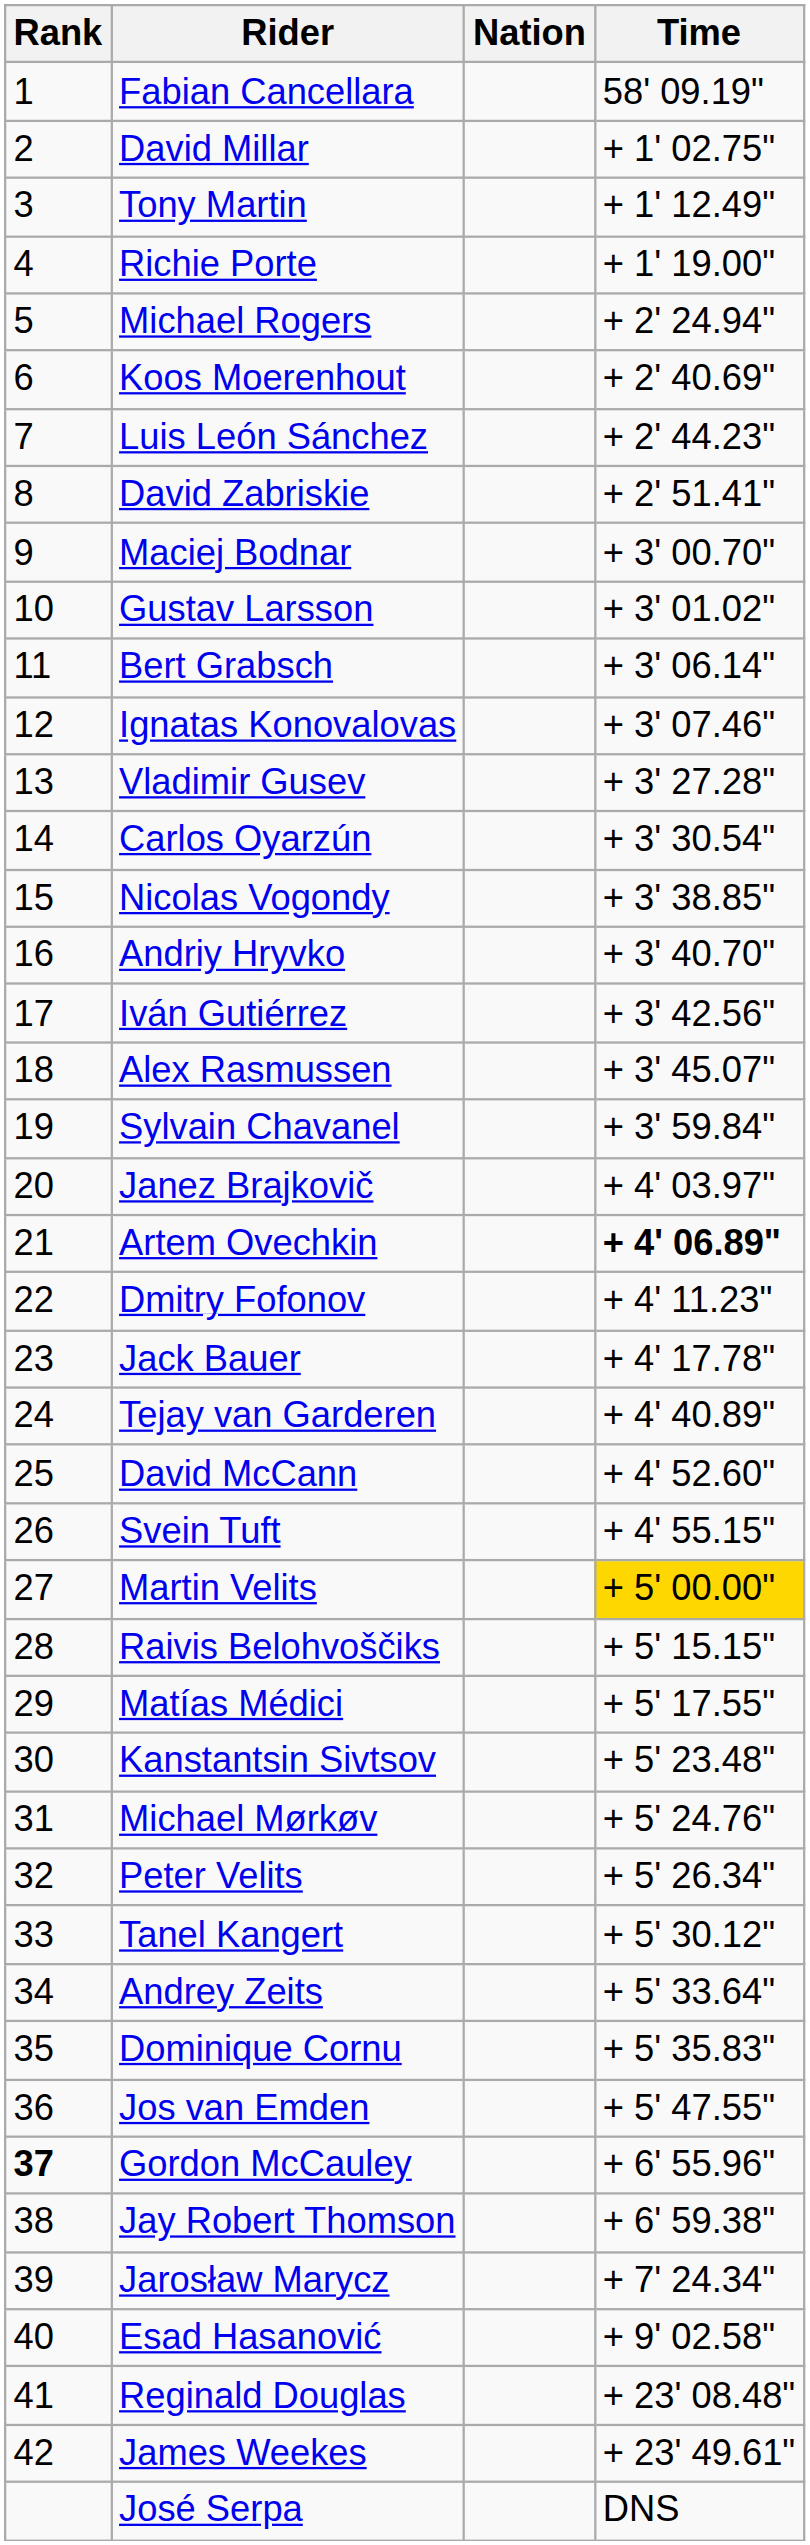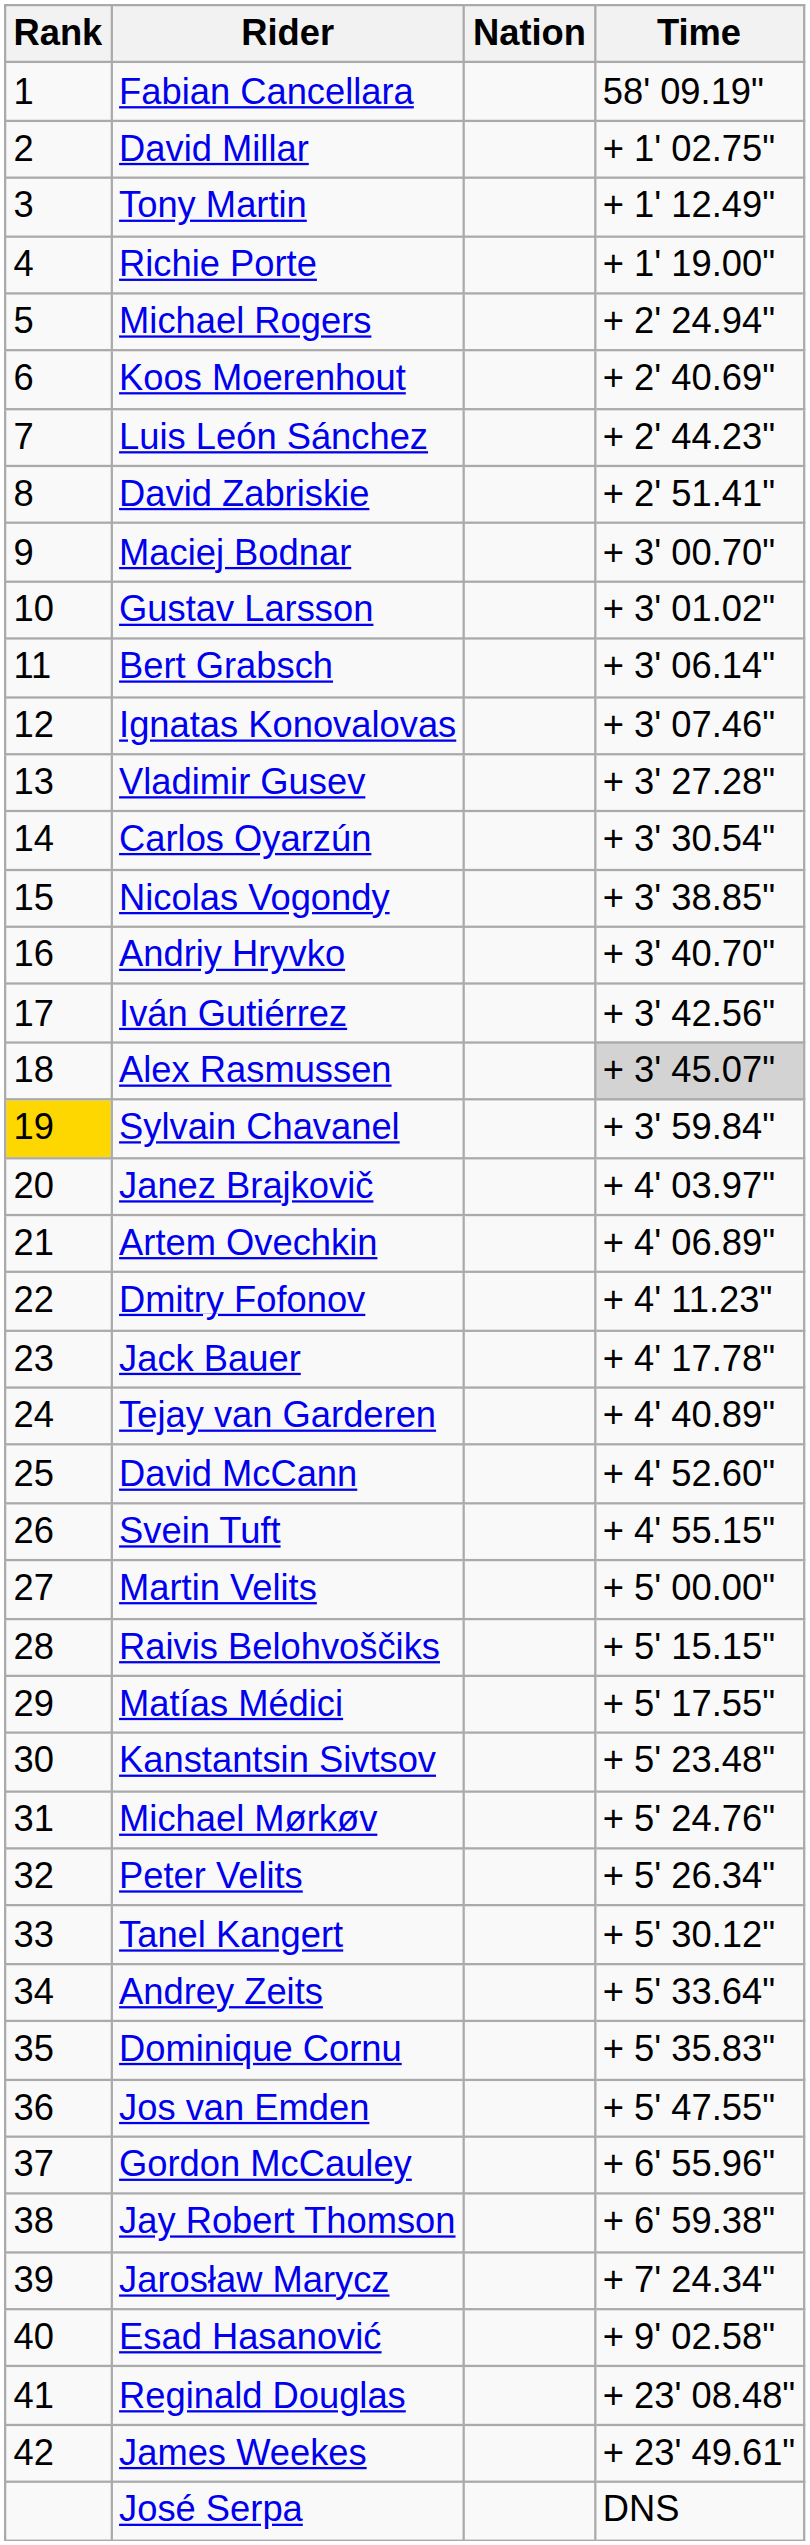(689, 1070) no background -> (689, 1070) lightgrey background
(34, 1127) no background -> (34, 1127) gold background
(692, 1242) bold -> (689, 1242) normal
(689, 1588) gold background -> (689, 1588) no background
(34, 2164) bold -> (34, 2164) normal
